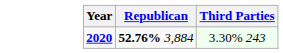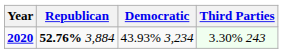+ column: (157, 16)
